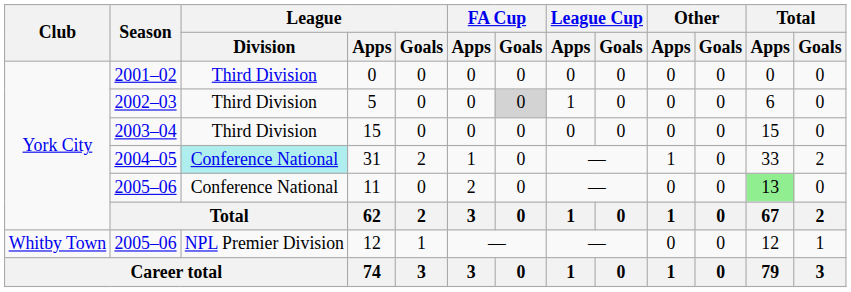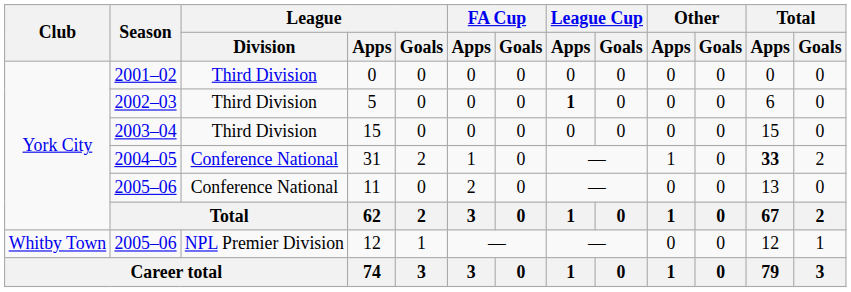(521, 103) lightgrey background -> (521, 103) no background
(571, 103) normal -> (571, 103) bold
(264, 159) paleturquoise background -> (264, 159) no background
(770, 159) normal -> (770, 159) bold
(770, 187) lightgreen background -> (770, 187) no background
